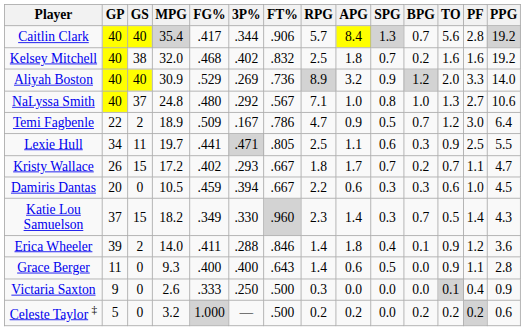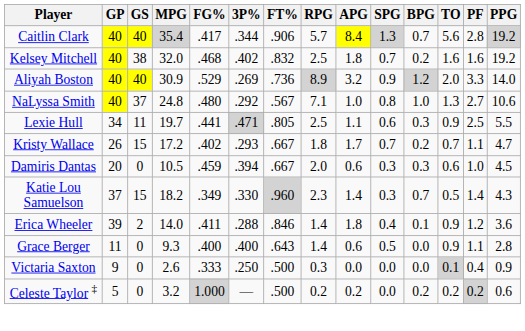- row: (53, 123)
(319, 187) 2.2 -> (319, 166) 2.0
